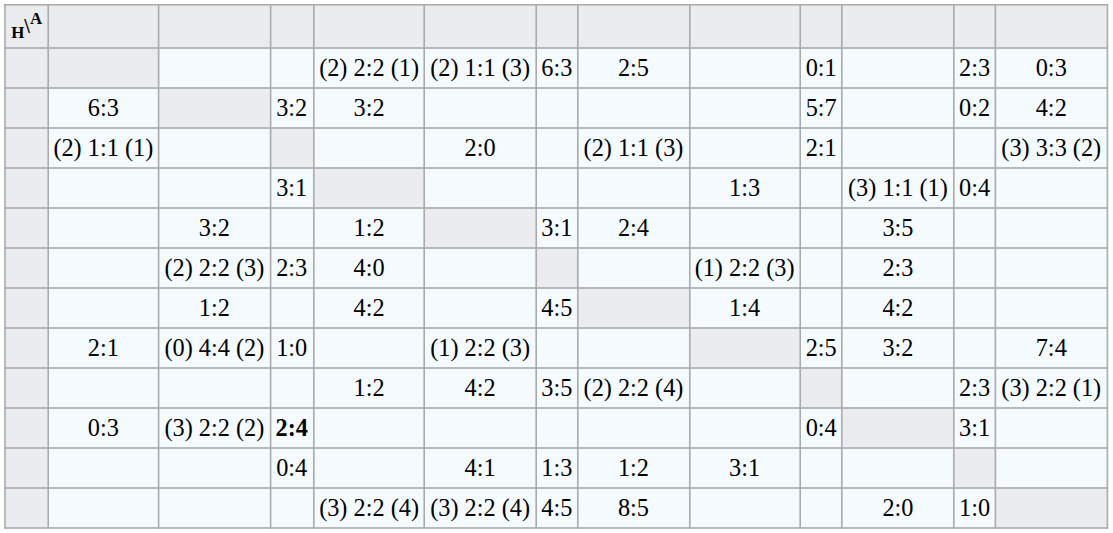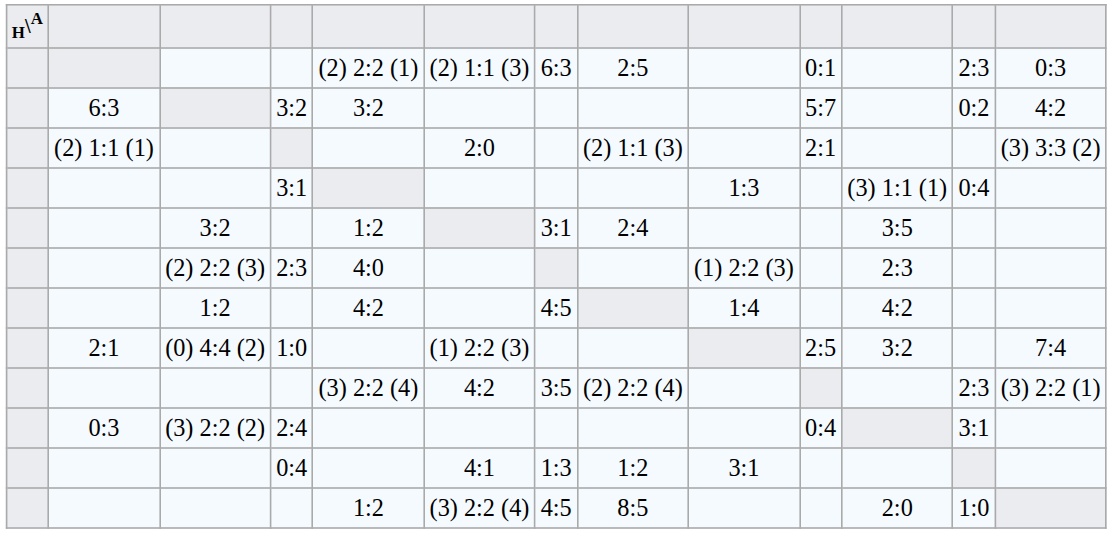(369, 387) 1:2 -> (368, 387) (3) 2:2 (4)
(292, 427) bold -> (292, 427) normal
(369, 507) (3) 2:2 (4) -> (368, 507) 1:2
